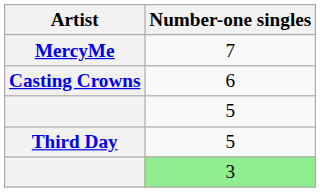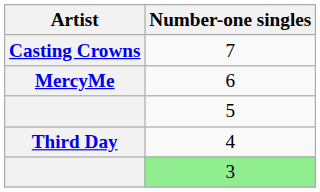(75, 50) MercyMe -> (75, 50) Casting Crowns
(75, 80) Casting Crowns -> (75, 80) MercyMe
(230, 141) 5 -> (230, 141) 4
